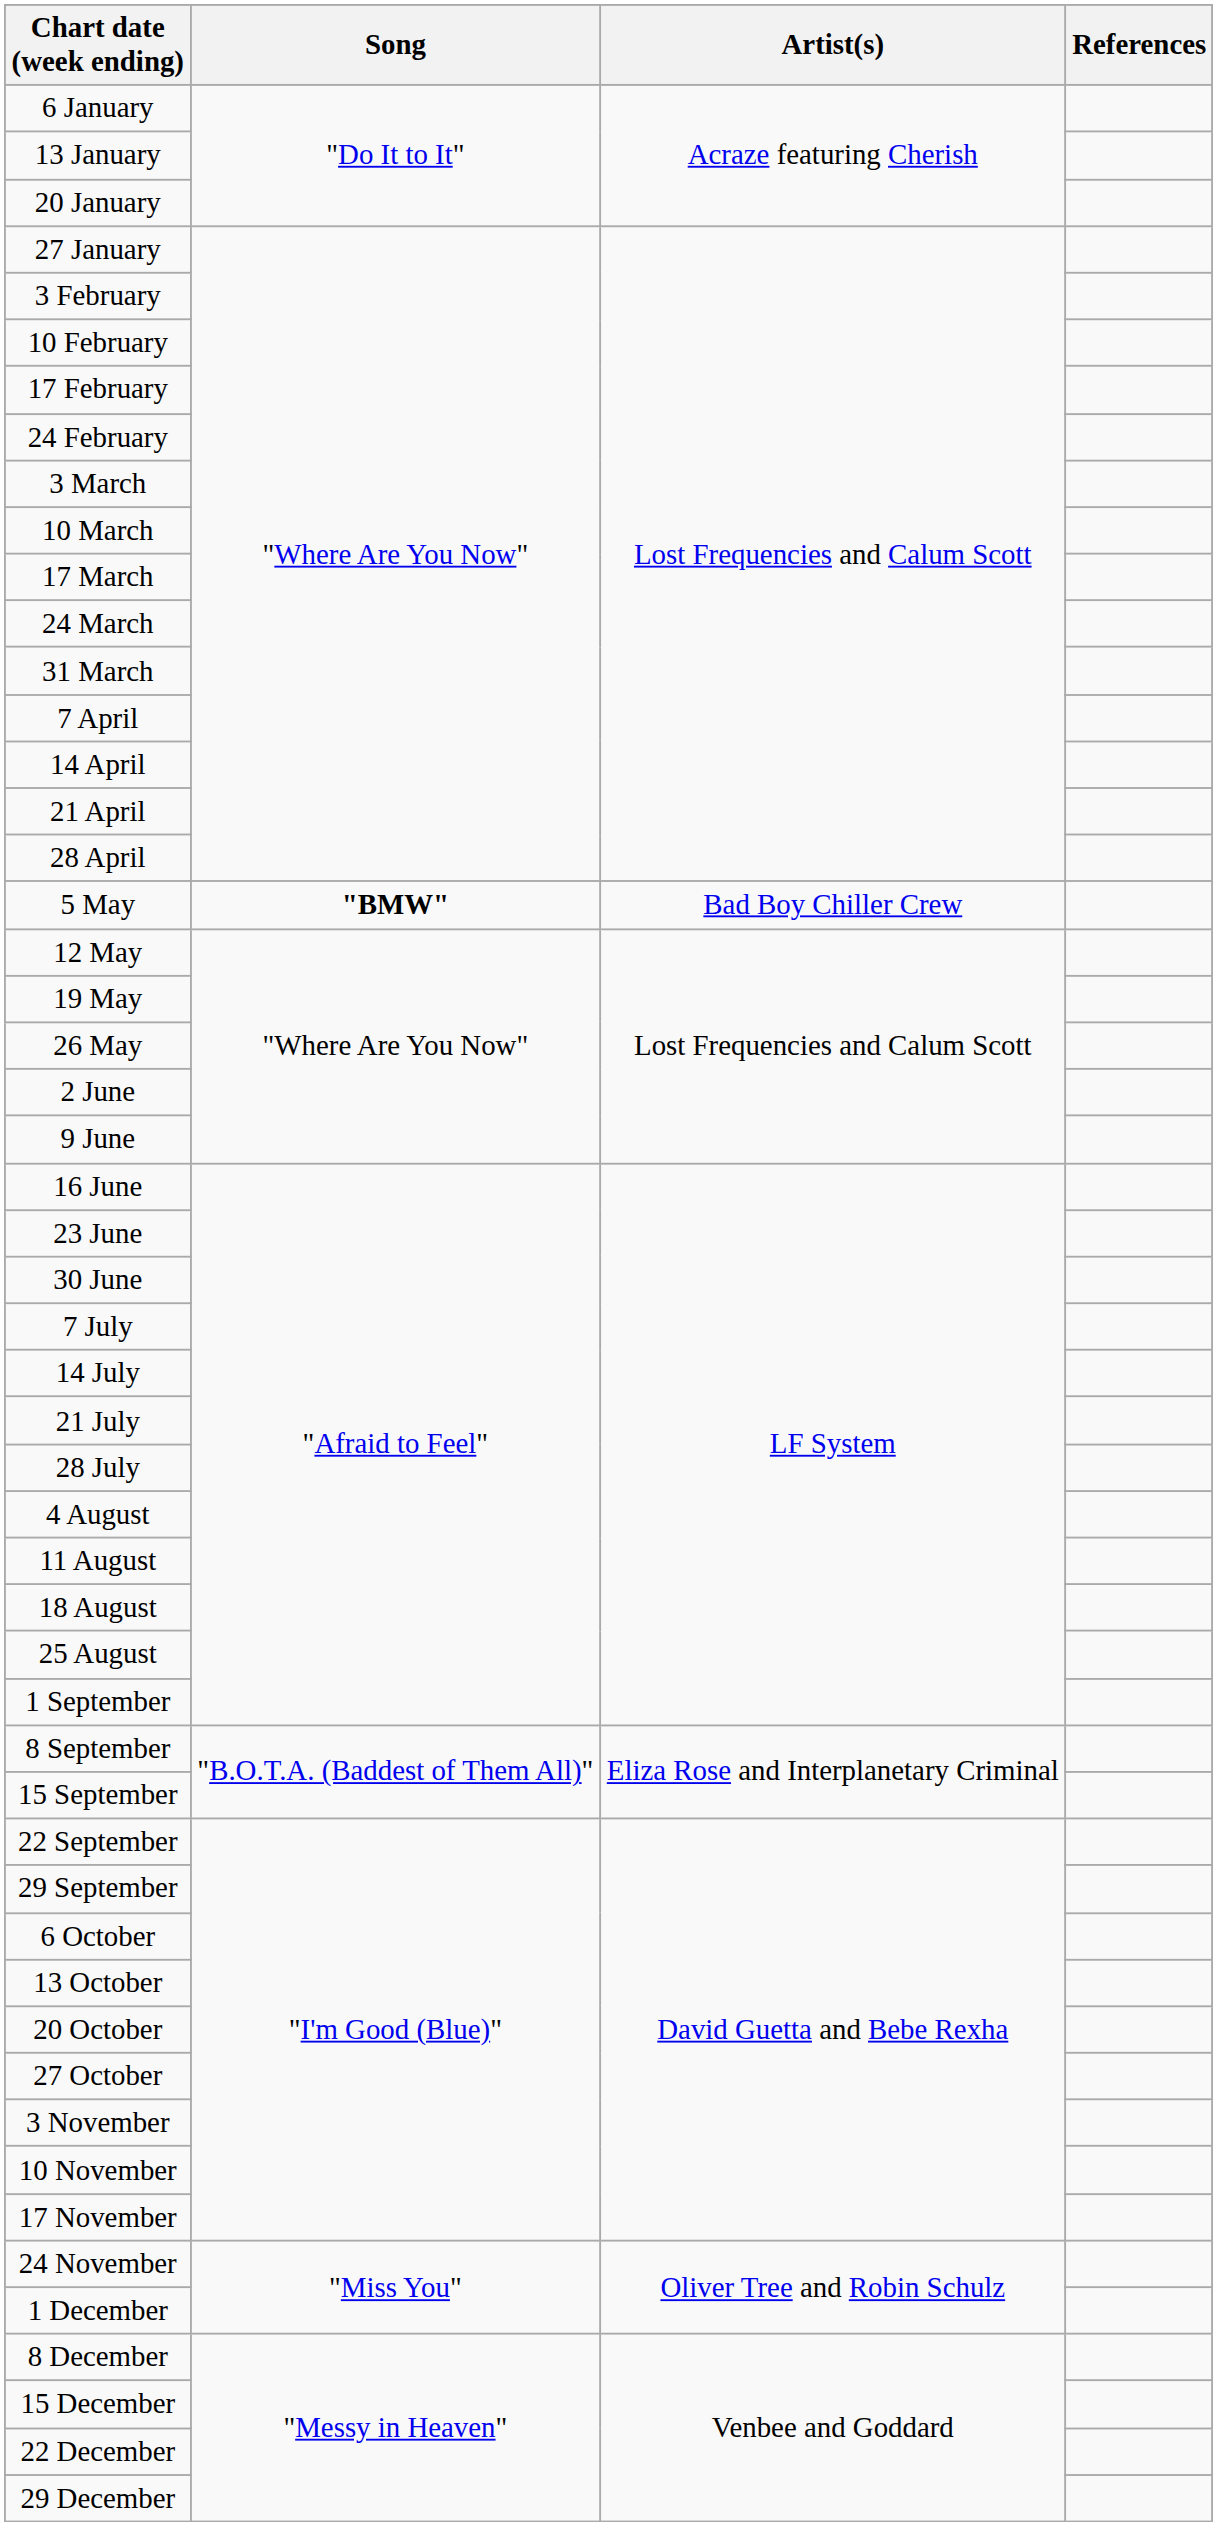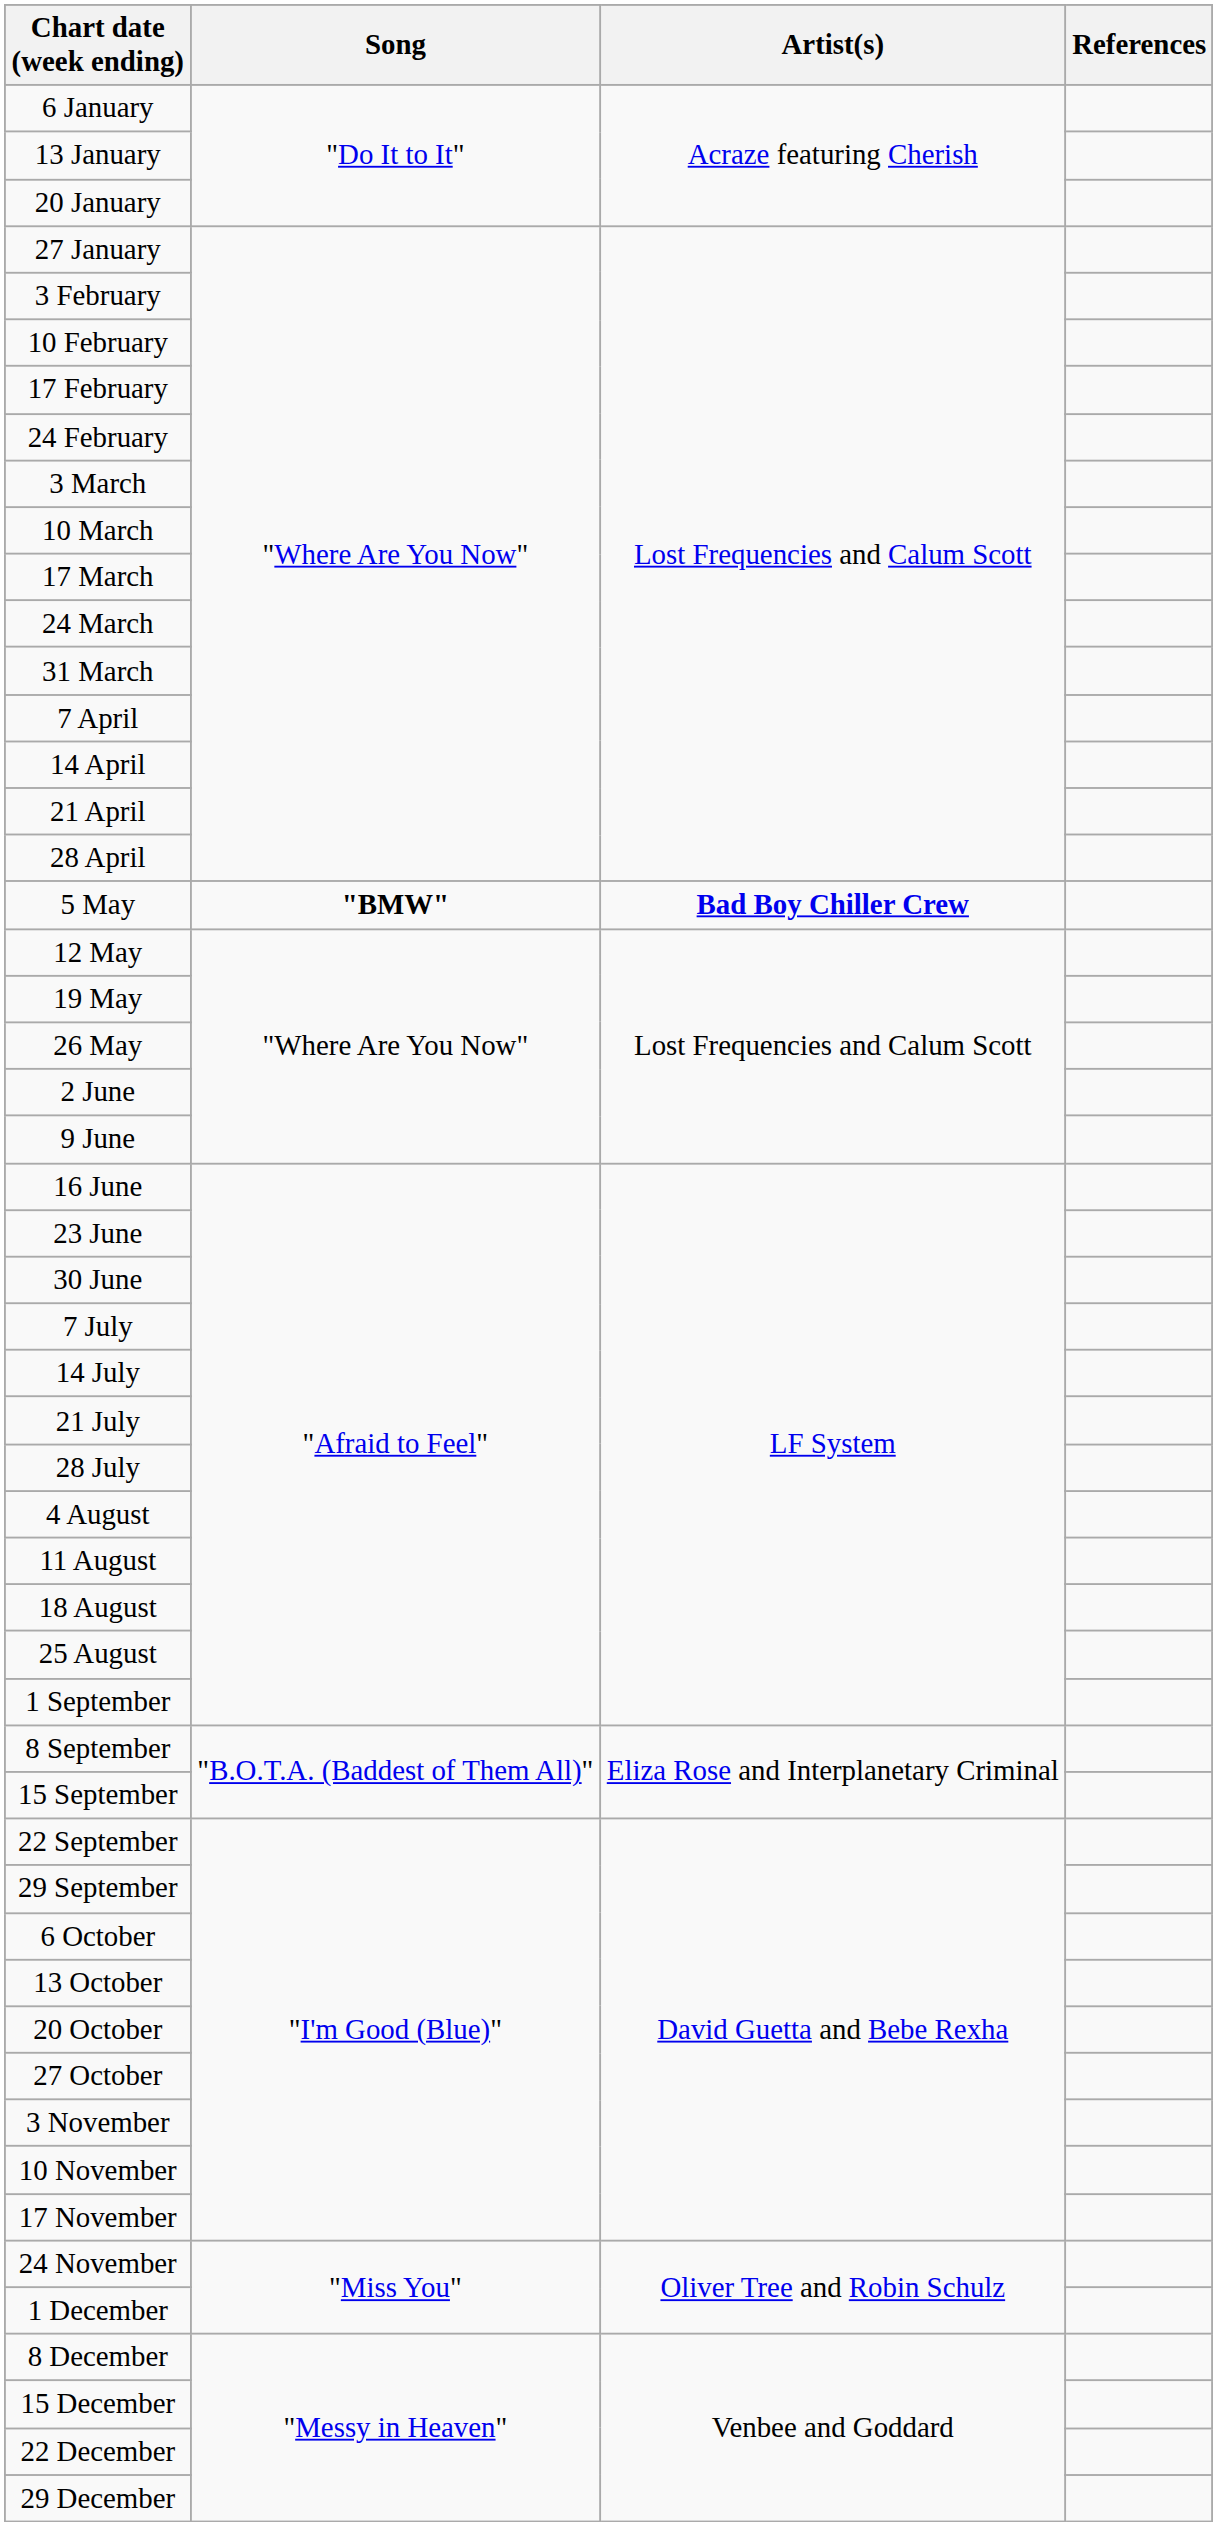(833, 904) normal -> (833, 904) bold
